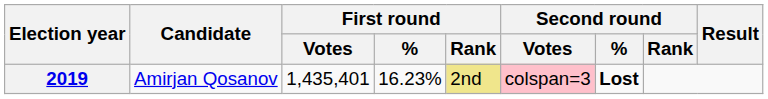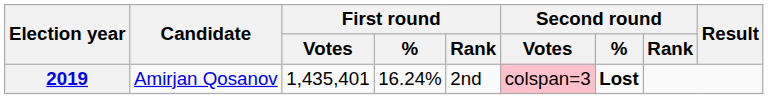(410, 78) 16.23% -> (410, 78) 16.24%
(466, 78) khaki background -> (466, 78) no background
